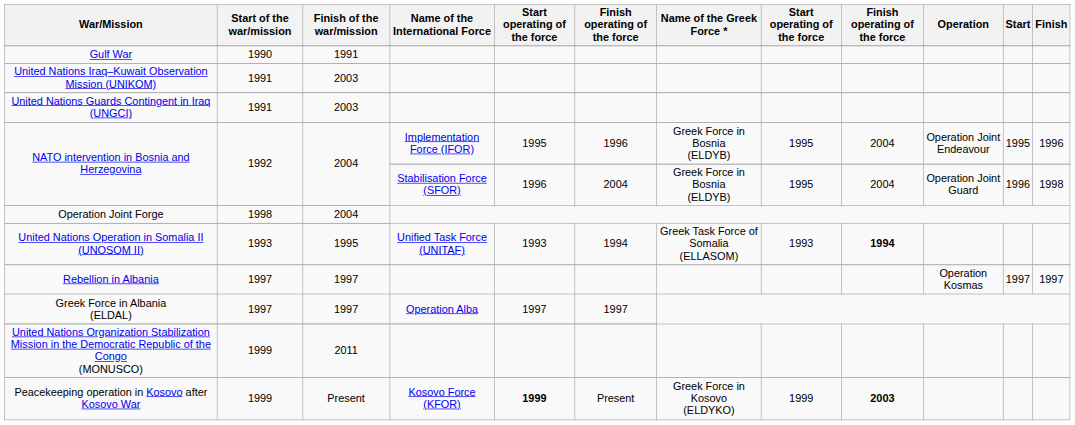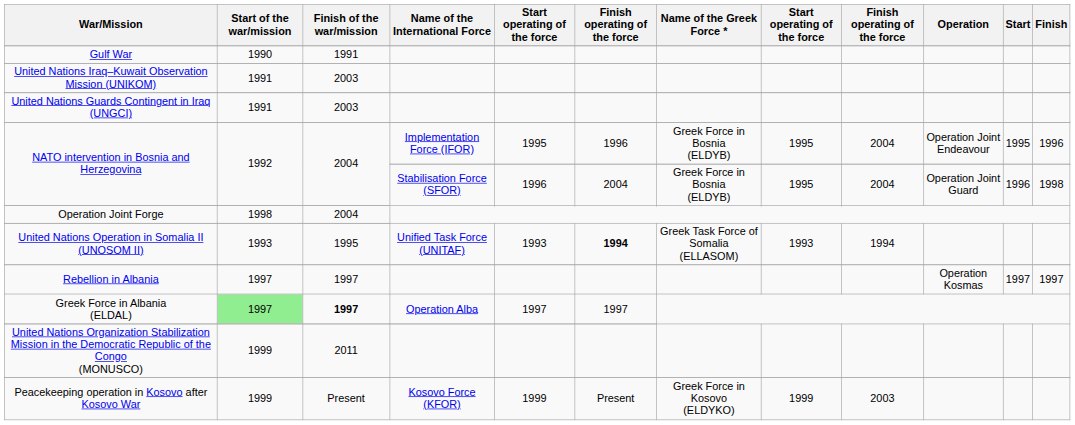(616, 244) normal -> (616, 244) bold
(882, 244) bold -> (882, 244) normal
(260, 309) no background -> (260, 309) lightgreen background
(346, 309) normal -> (346, 309) bold
(534, 398) bold -> (534, 398) normal
(882, 398) bold -> (882, 398) normal
